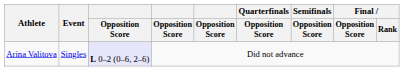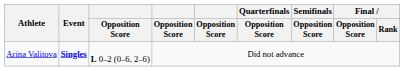(74, 54) normal -> (74, 54) bold
(120, 59) lavender background -> (120, 59) no background
